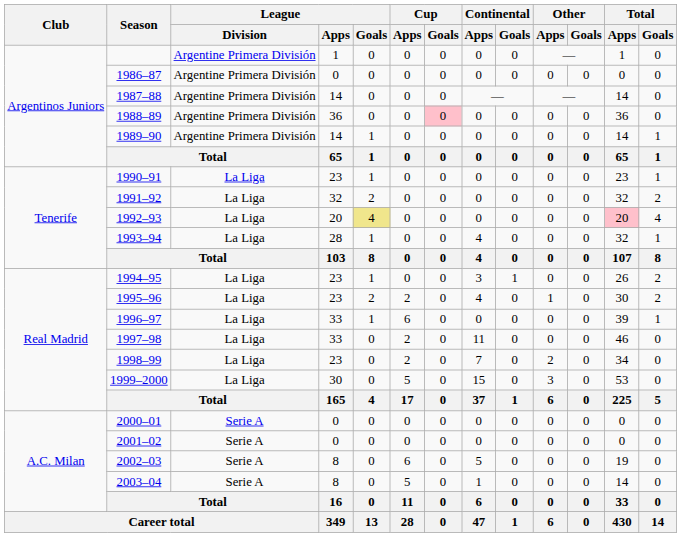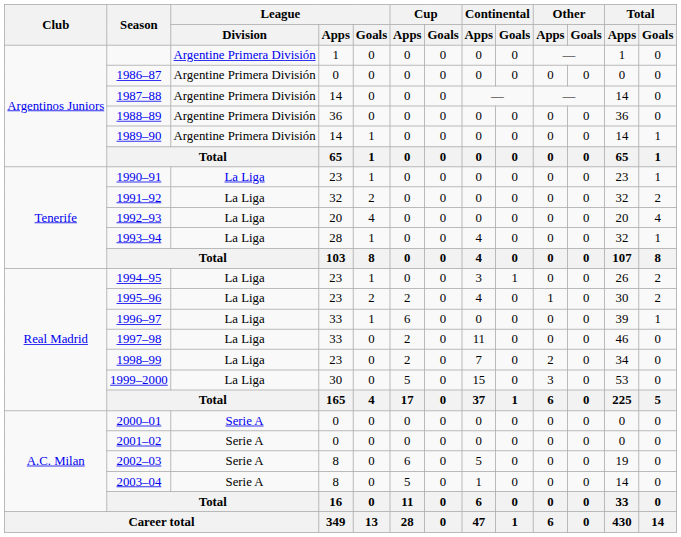(443, 116) pink background -> (443, 116) no background
(371, 217) khaki background -> (371, 217) no background
(622, 217) pink background -> (622, 217) no background
